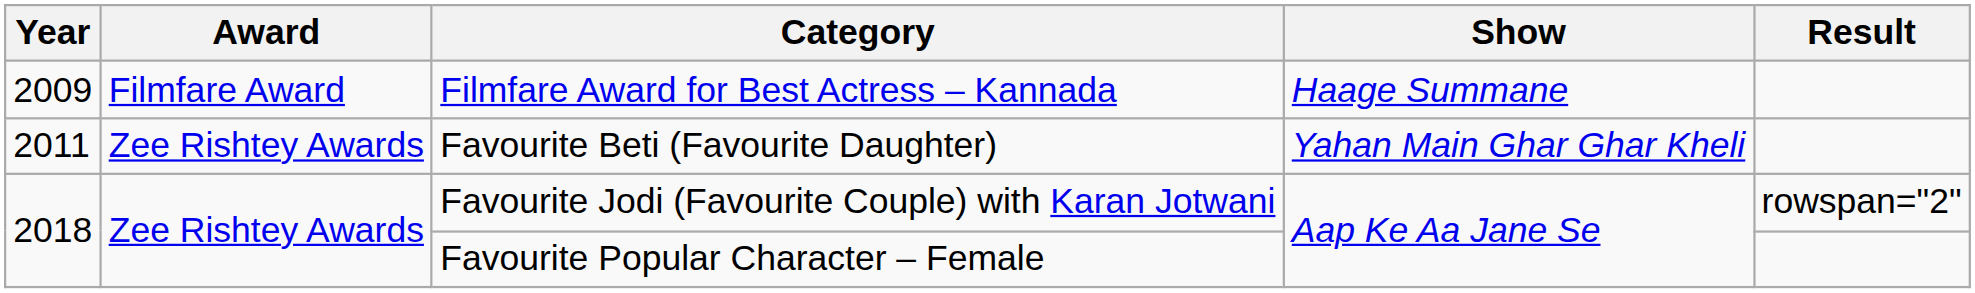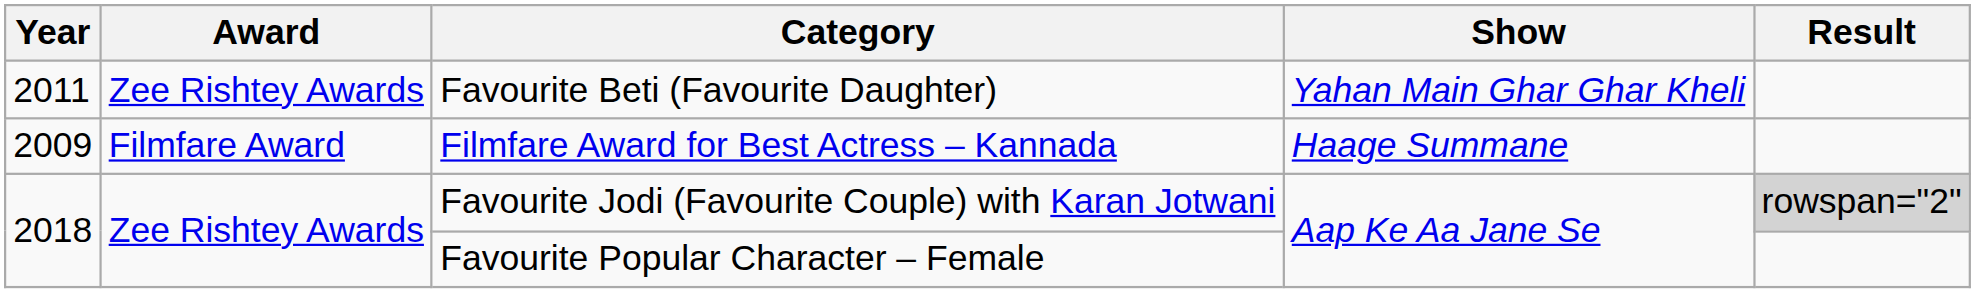rows swapped: (779, 88) <-> (719, 145)
(1862, 201) no background -> (1862, 201) lightgrey background
